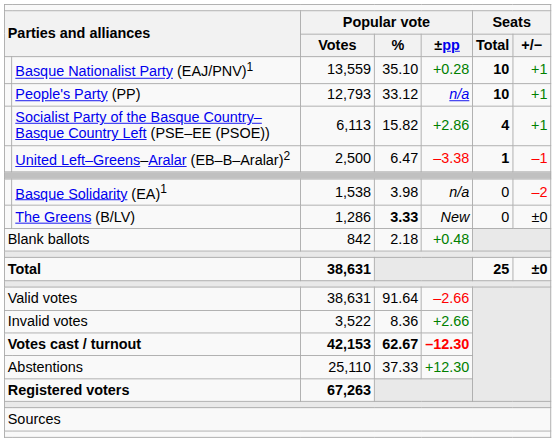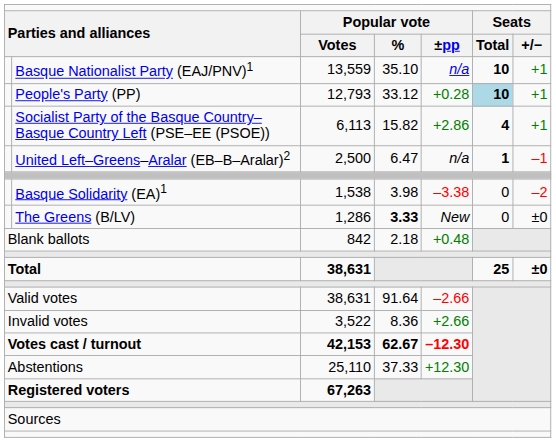(451, 70) +0.28 -> (459, 70) n/a
(459, 94) n/a -> (451, 94) +0.28
(501, 94) no background -> (501, 94) lightblue background
(451, 158) –3.38 -> (459, 158) n/a
(459, 192) n/a -> (451, 192) –3.38
